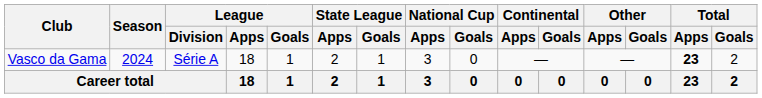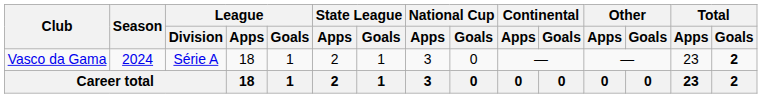(691, 59) bold -> (691, 59) normal
(734, 59) normal -> (734, 59) bold
